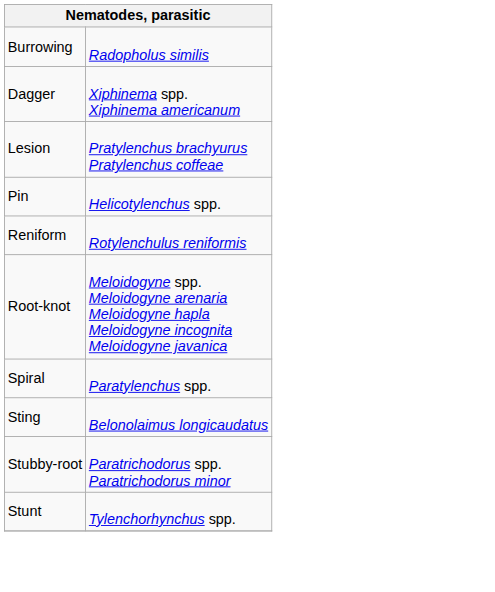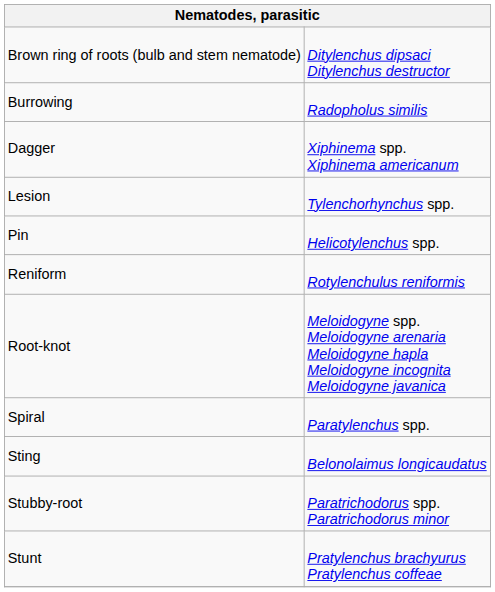+ row: (154, 54)
(168, 157) Pratylenchus brachyurus Pratylenchus coffeae -> (381, 204) Tylenchorhynchus spp.
(162, 519) Tylenchorhynchus spp. -> (387, 566) Pratylenchus brachyurus Pratylenchus coffeae
